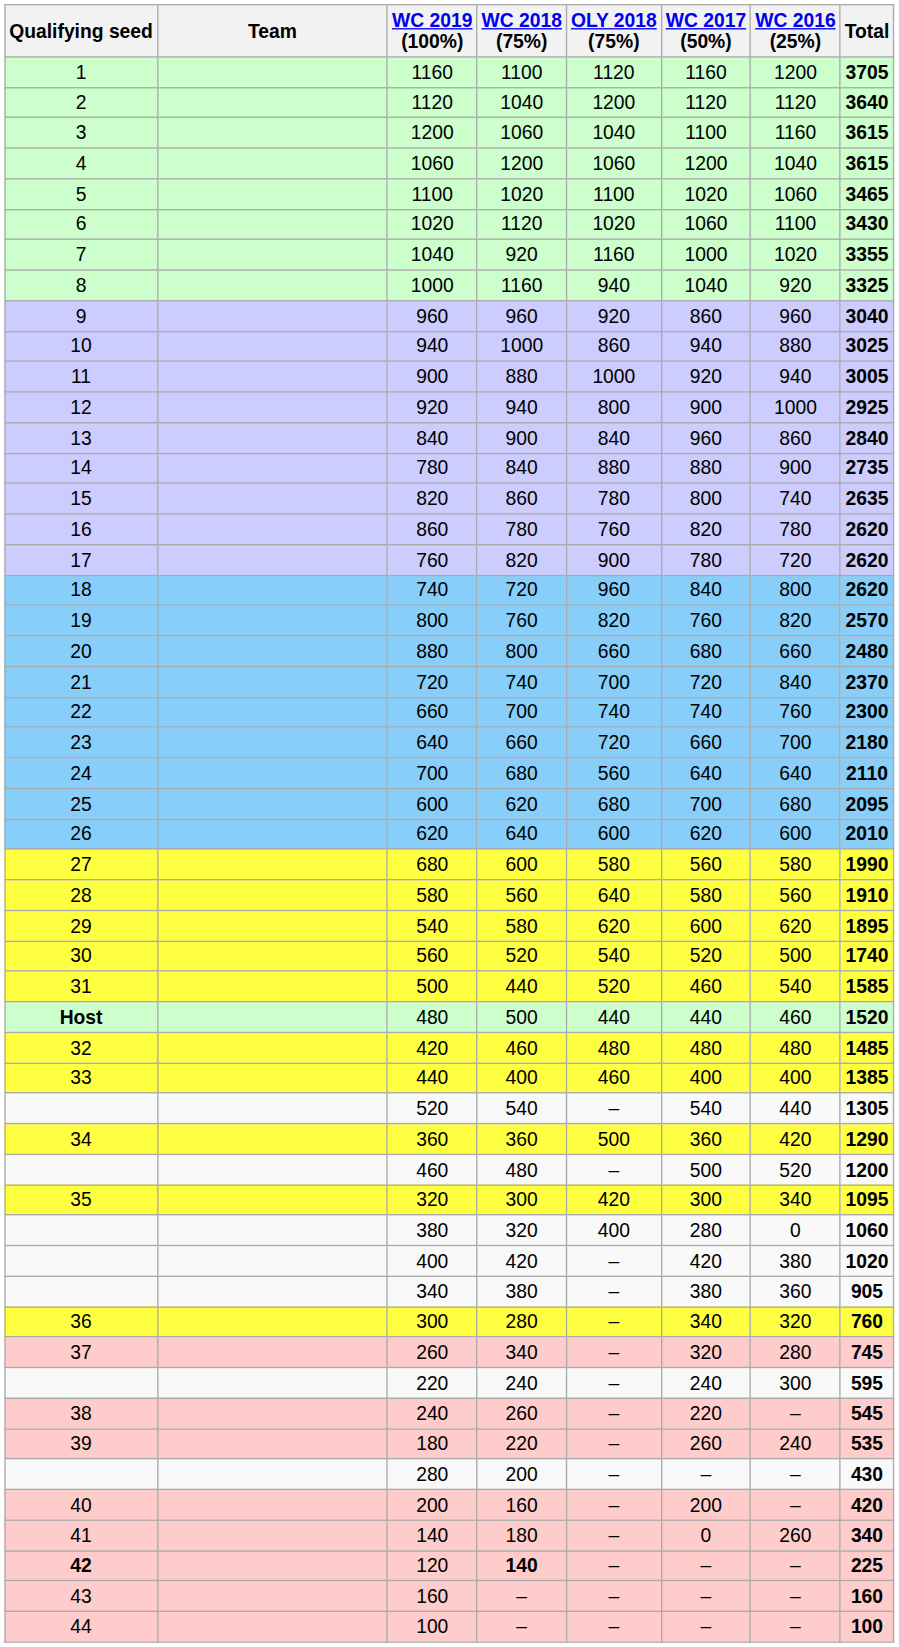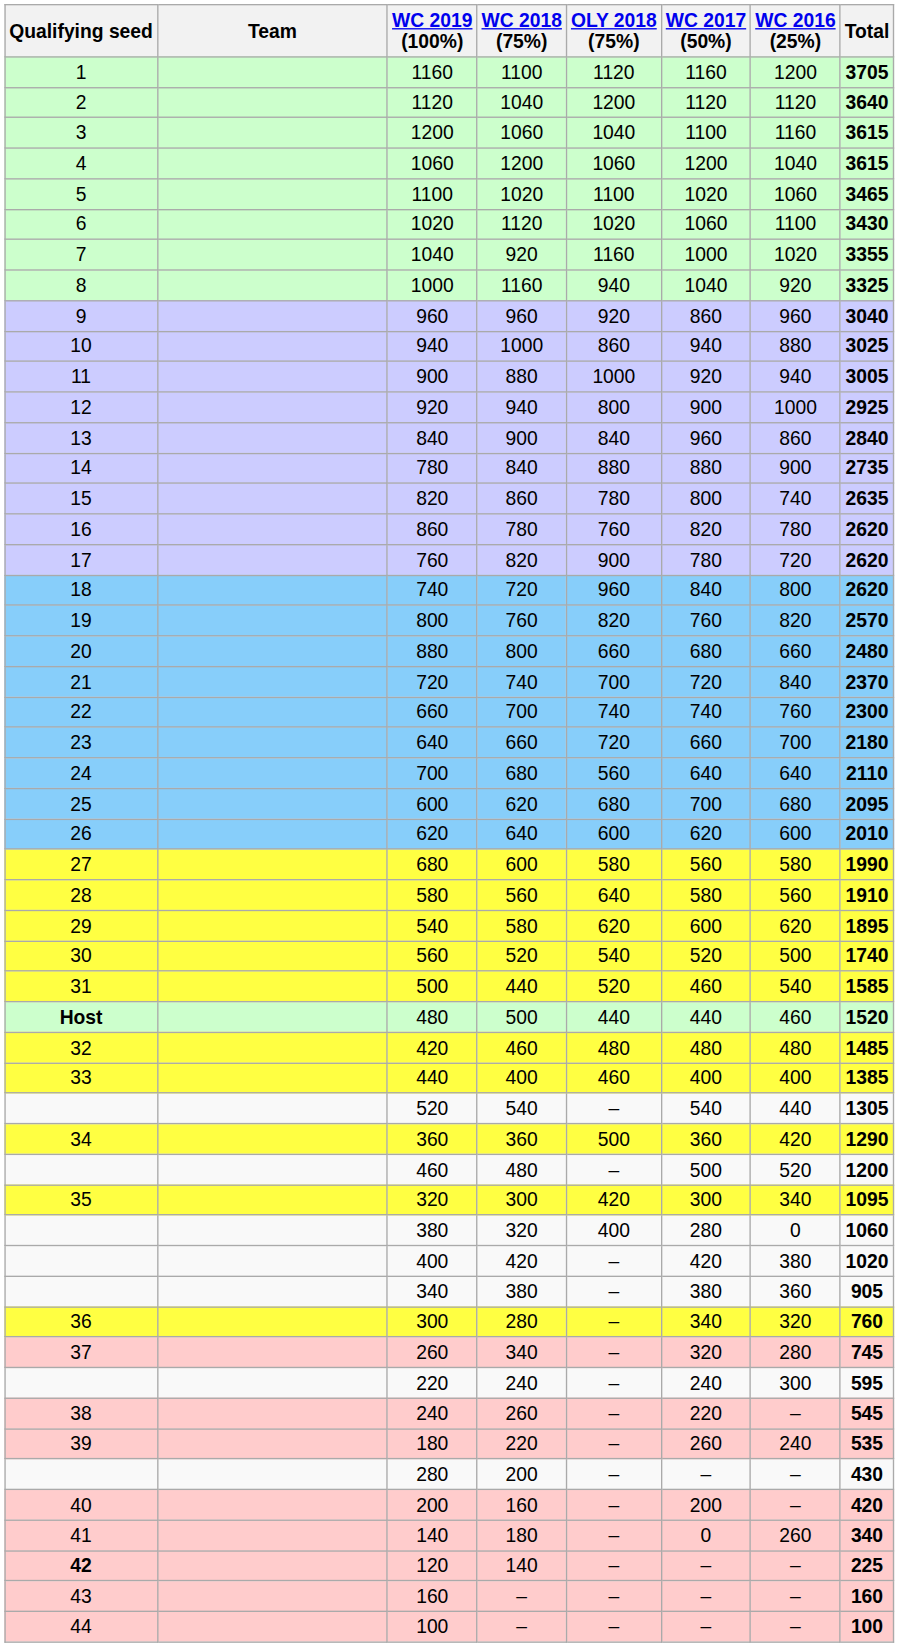(522, 1566) bold -> (522, 1566) normal
